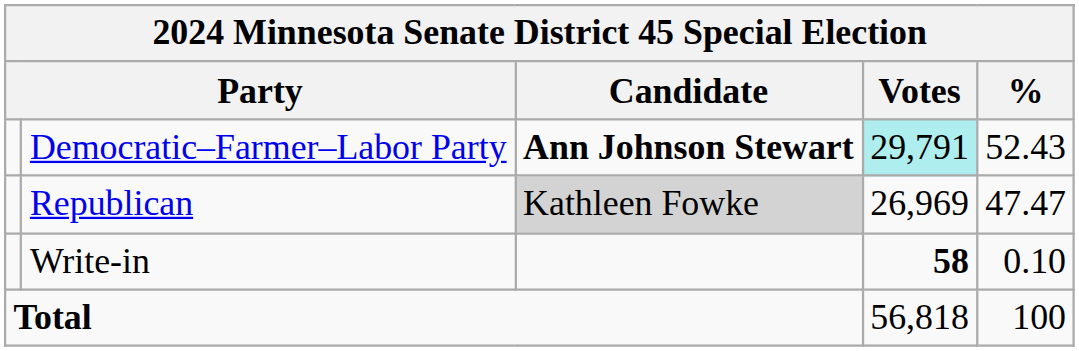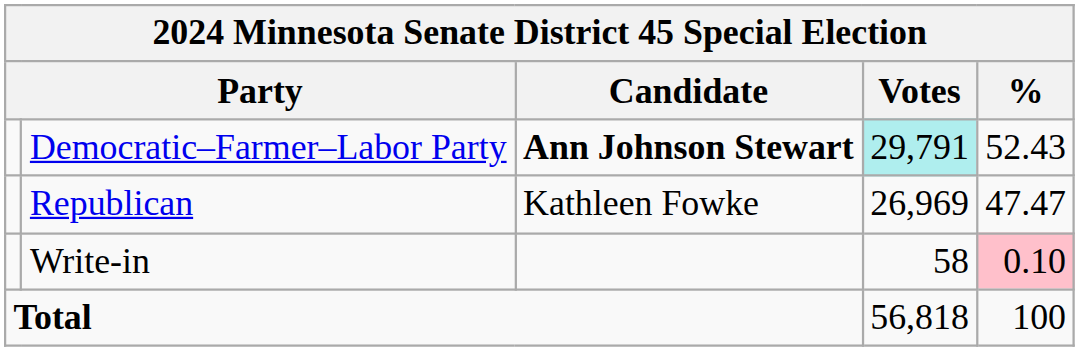(641, 203) lightgrey background -> (641, 203) no background
(951, 260) bold -> (951, 260) normal
(1035, 260) no background -> (1035, 260) pink background
